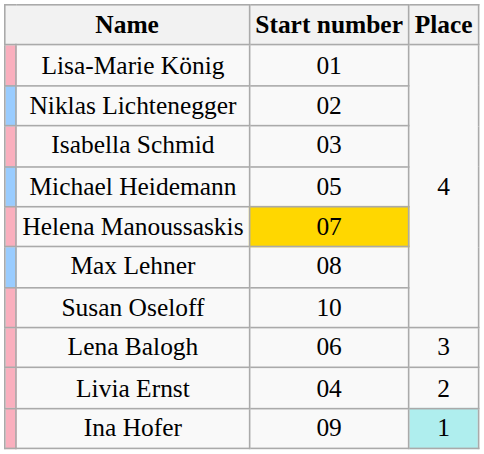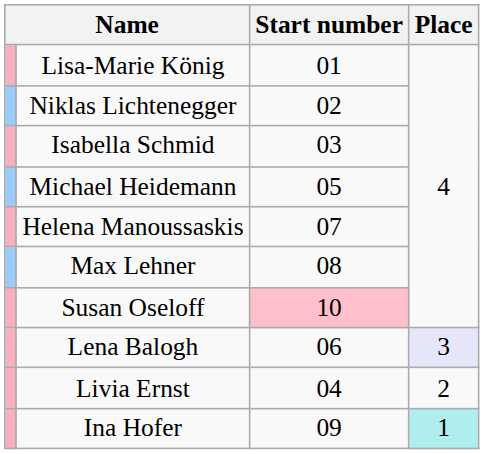(329, 226) gold background -> (329, 226) no background
(329, 307) no background -> (329, 307) pink background
(444, 347) no background -> (444, 347) lavender background
